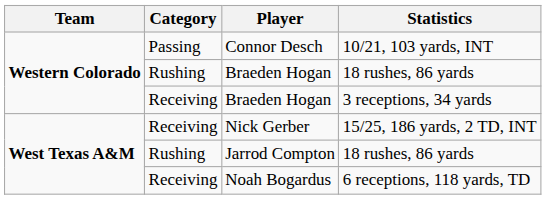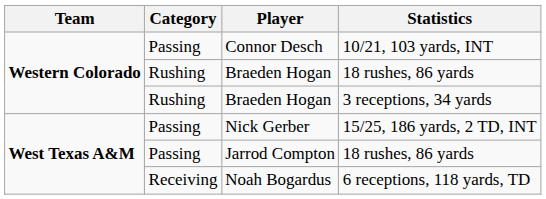(183, 99) Receiving -> (177, 99) Rushing
(183, 126) Receiving -> (175, 126) Passing
(177, 153) Rushing -> (175, 153) Passing
